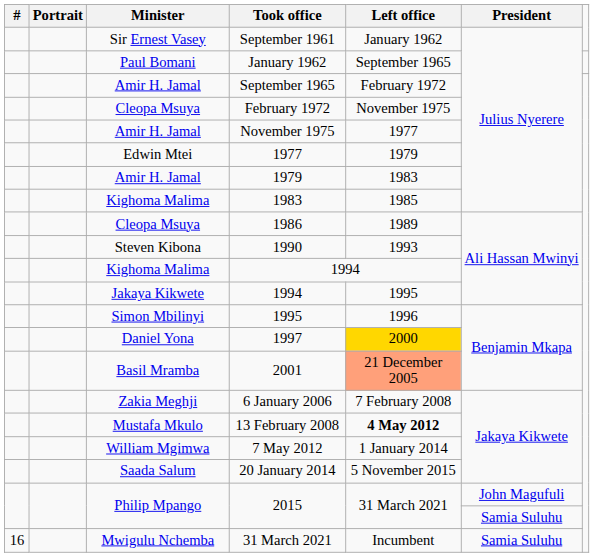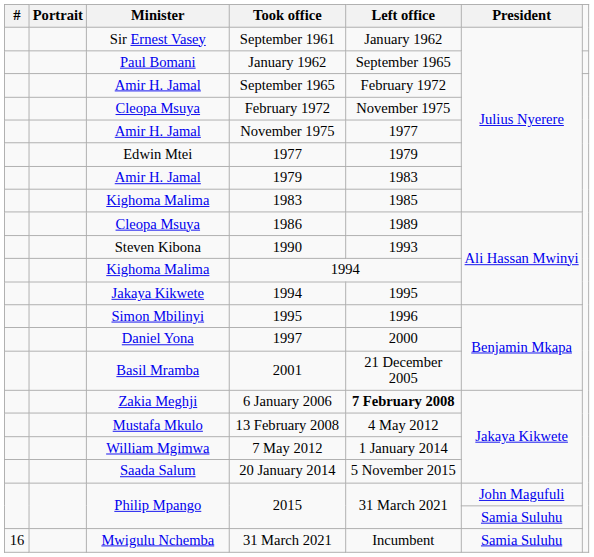(403, 339) gold background -> (403, 339) no background
(403, 370) lightsalmon background -> (403, 370) no background
(403, 401) normal -> (403, 401) bold
(403, 424) bold -> (403, 424) normal
